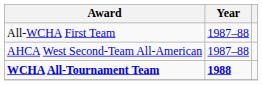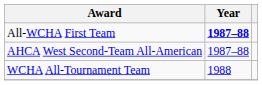(228, 32) normal -> (228, 32) bold
(83, 70) bold -> (79, 70) normal
(219, 70) bold -> (219, 70) normal
